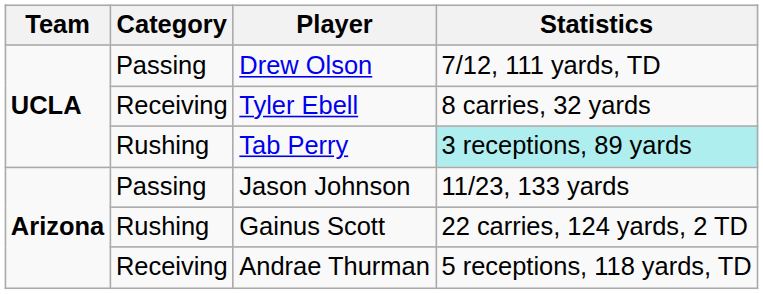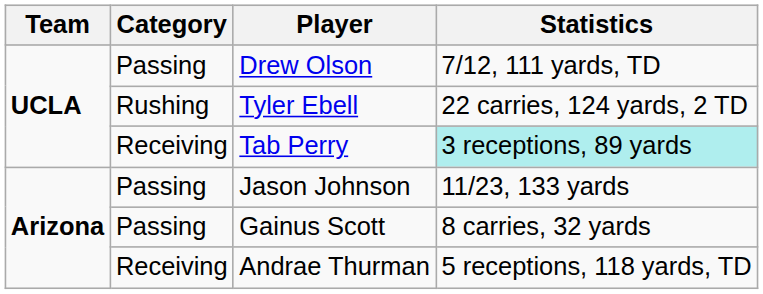(172, 105) Receiving -> (163, 105) Rushing
(546, 105) 8 carries, 32 yards -> (595, 105) 22 carries, 124 yards, 2 TD
(163, 146) Rushing -> (172, 146) Receiving
(163, 226) Rushing -> (161, 226) Passing
(595, 226) 22 carries, 124 yards, 2 TD -> (546, 226) 8 carries, 32 yards
